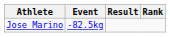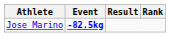(85, 25) normal -> (85, 25) bold
